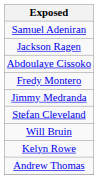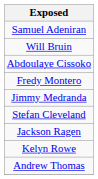(49, 47) Jackson Ragen -> (49, 47) Will Bruin
(49, 132) Will Bruin -> (49, 132) Jackson Ragen
